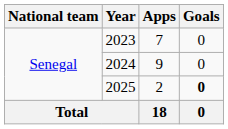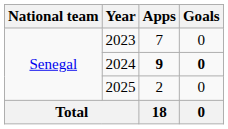(159, 64) normal -> (159, 64) bold
(201, 64) normal -> (201, 64) bold
(201, 87) bold -> (201, 87) normal
